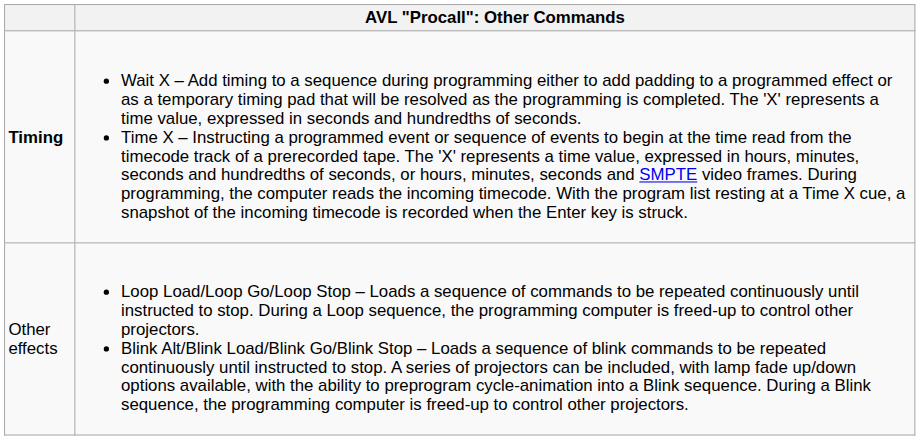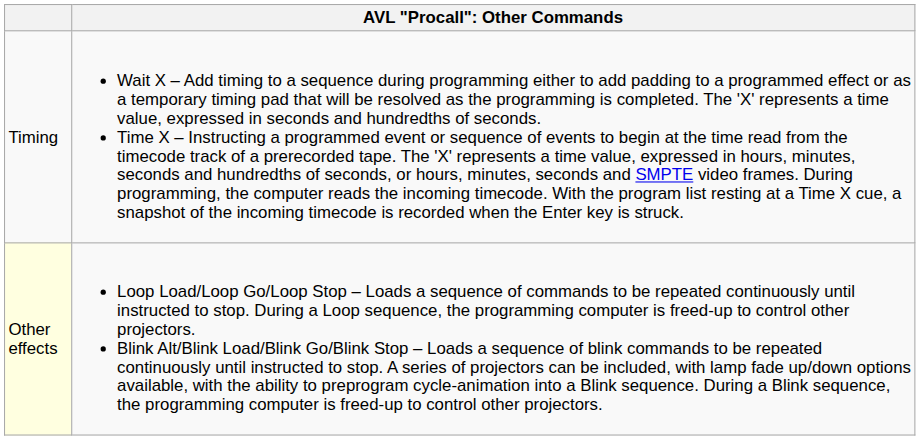(36, 136) bold -> (33, 136) normal
(33, 338) no background -> (33, 338) lightyellow background
